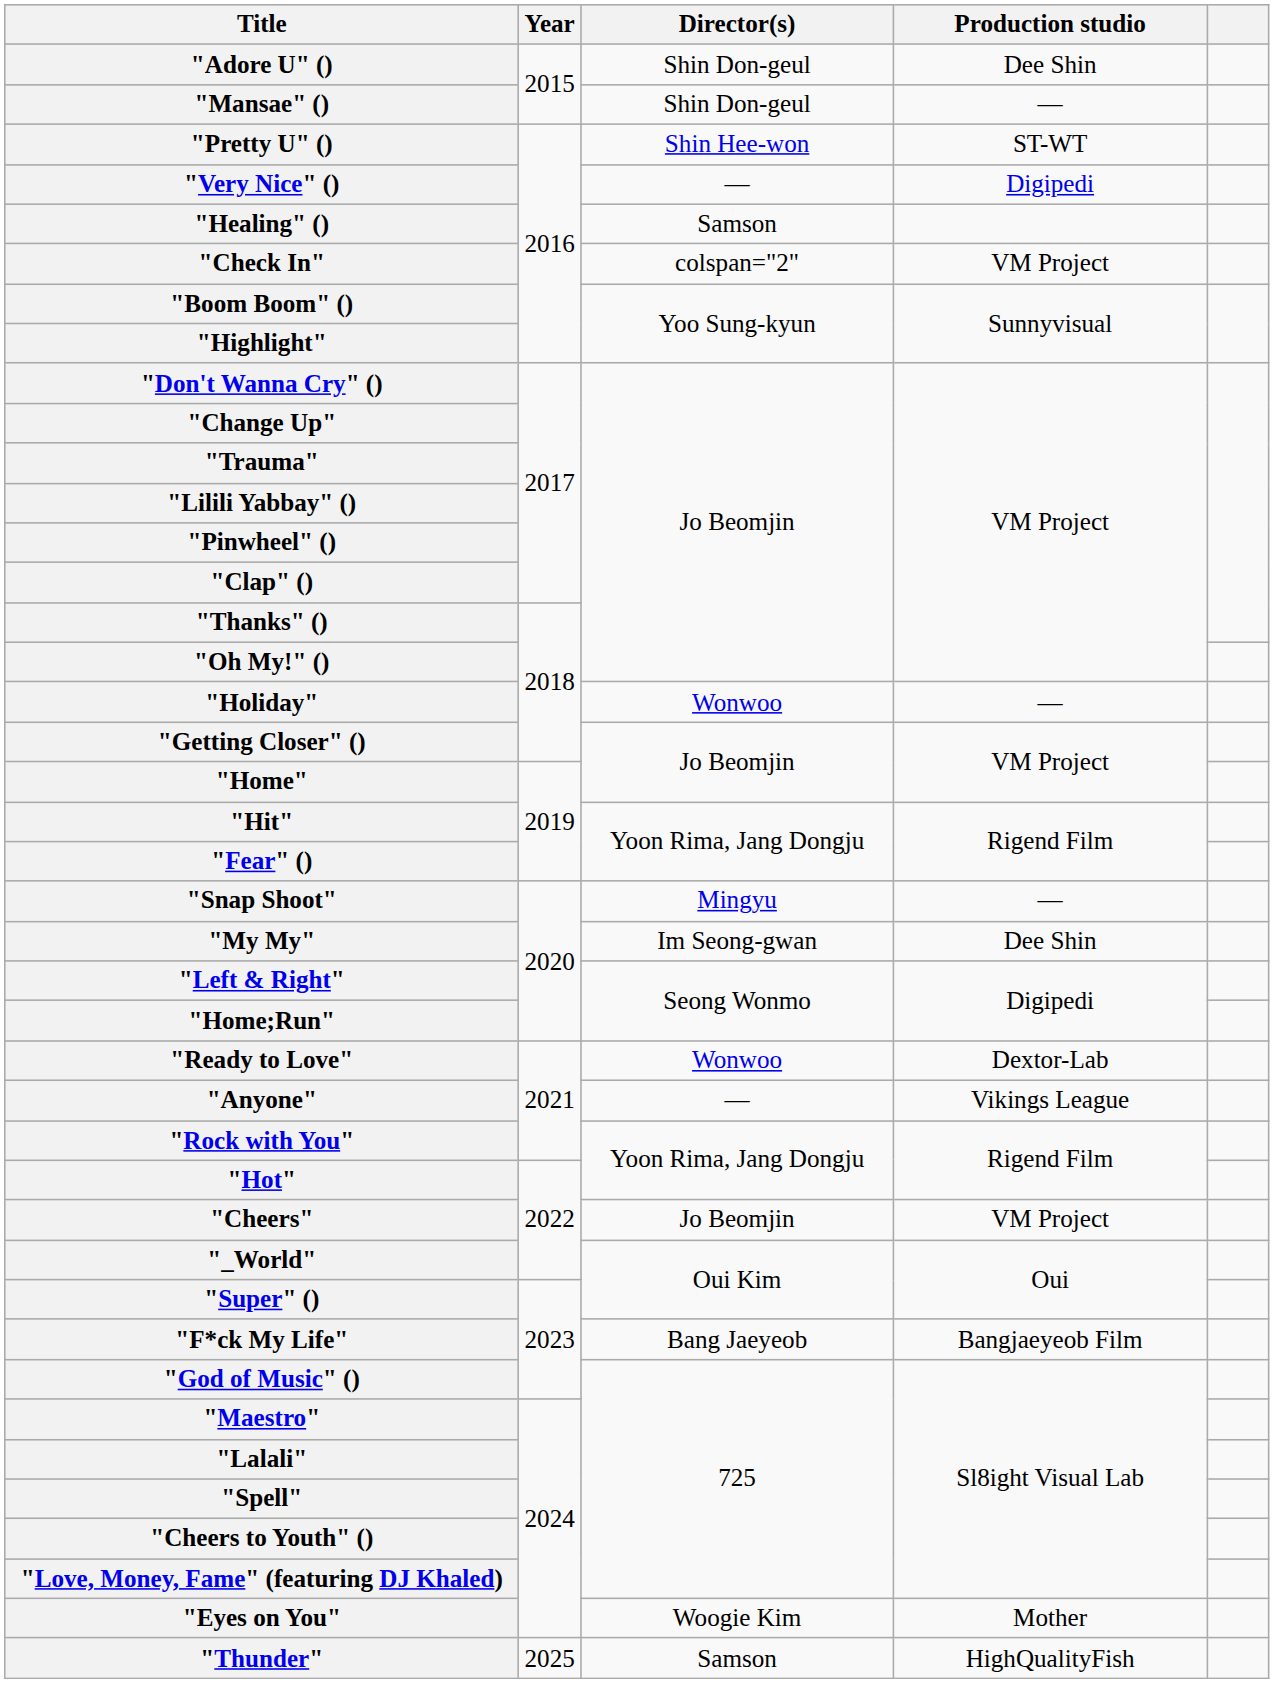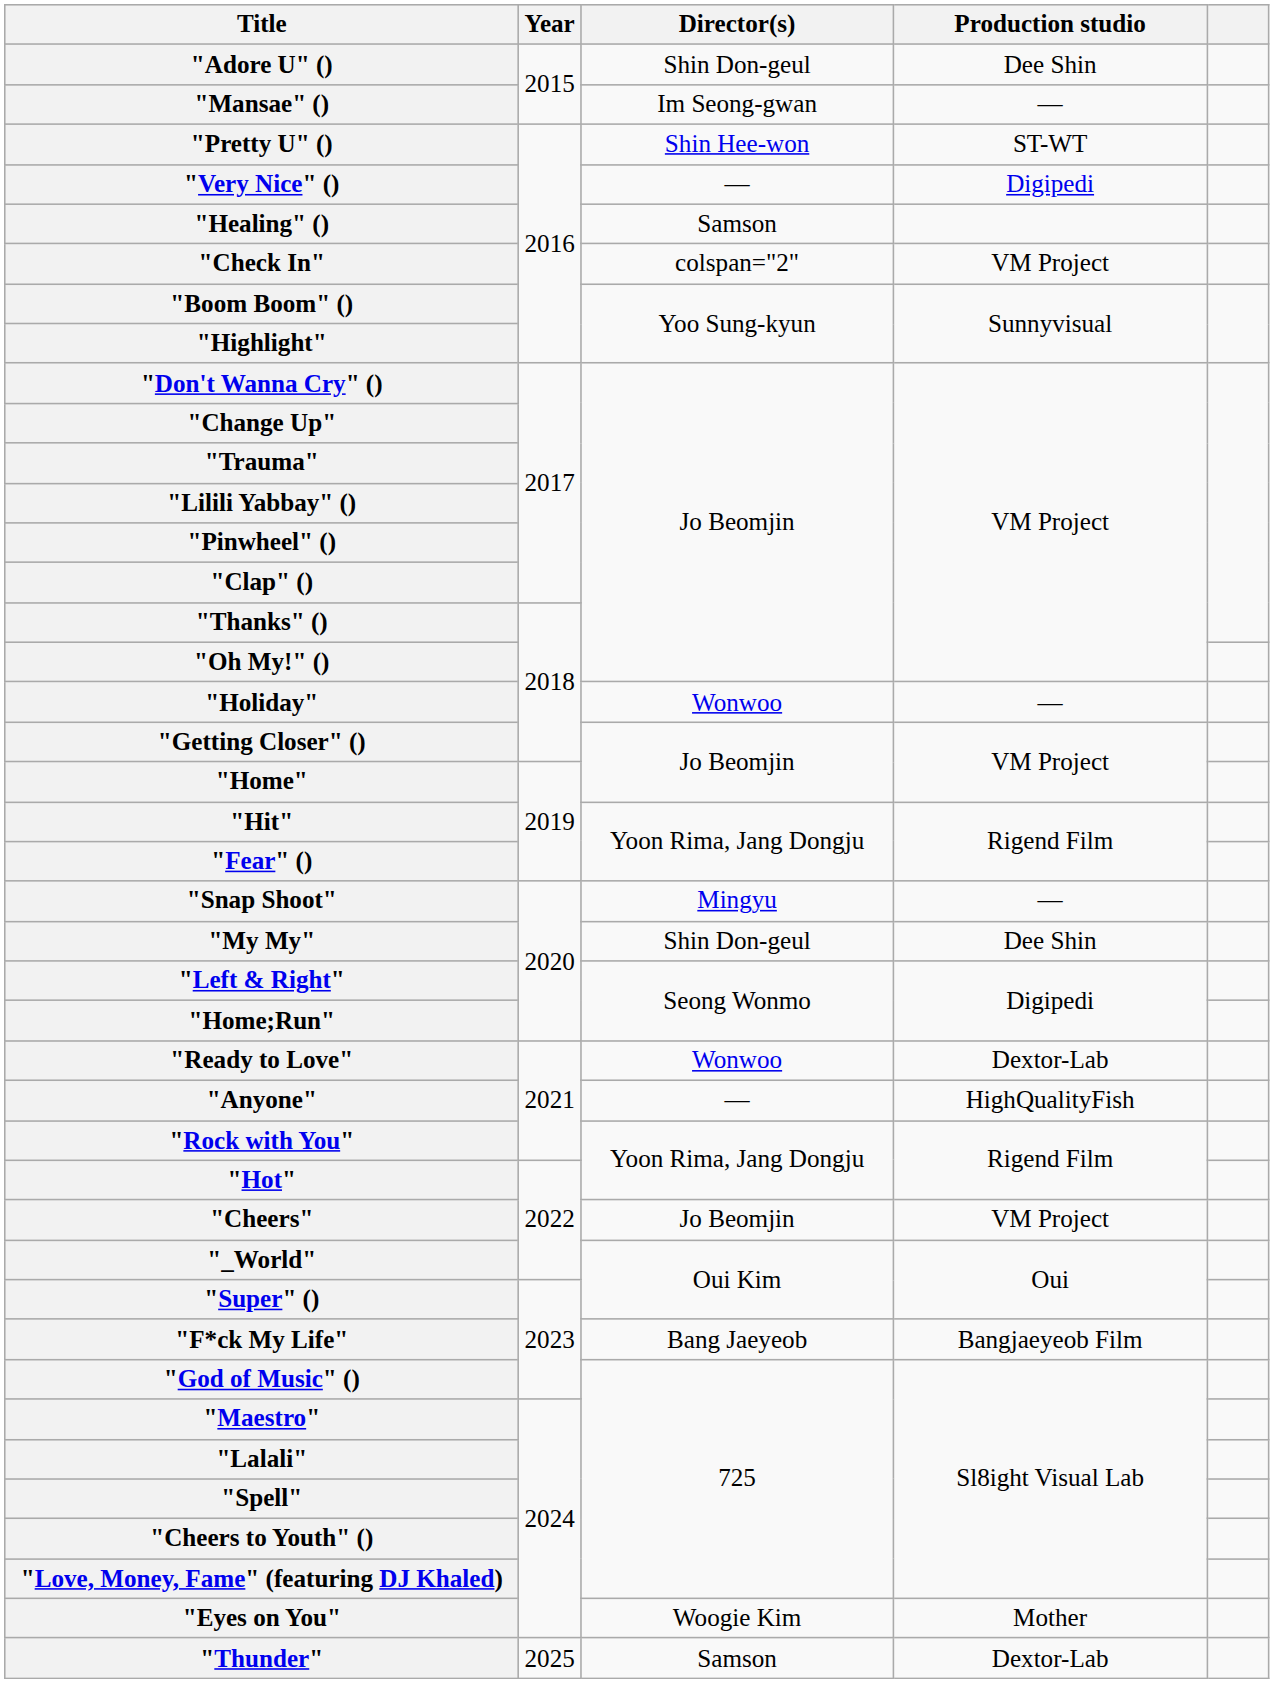(737, 104) Shin Don-geul -> (737, 104) Im Seong-gwan
(737, 940) Im Seong-gwan -> (737, 940) Shin Don-geul
(1050, 1100) Vikings League -> (1050, 1100) HighQualityFish
(1050, 1657) HighQualityFish -> (1050, 1657) Dextor-Lab
